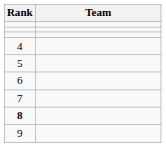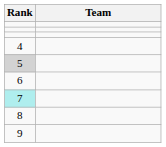(20, 63) no background -> (20, 63) lightgrey background
(20, 98) no background -> (20, 98) paleturquoise background
(20, 116) bold -> (20, 116) normal
